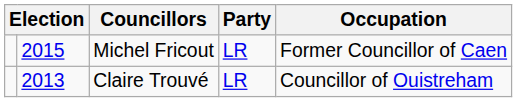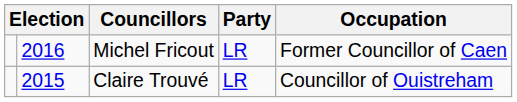(43, 50) 2015 -> (43, 50) 2016
(43, 81) 2013 -> (43, 81) 2015
